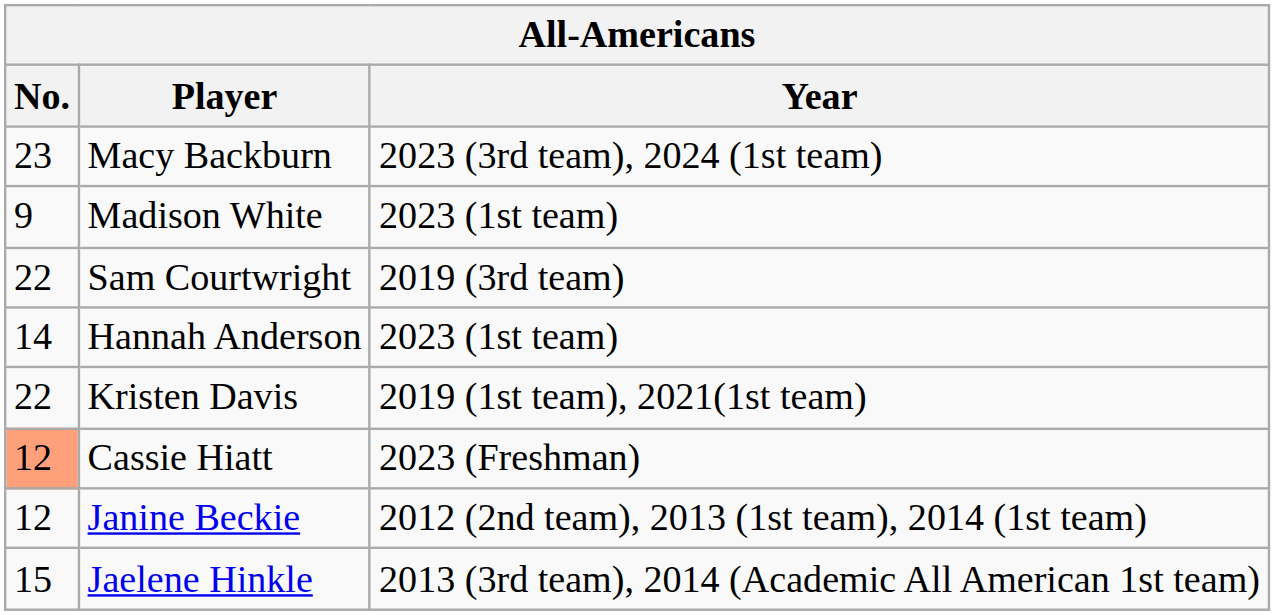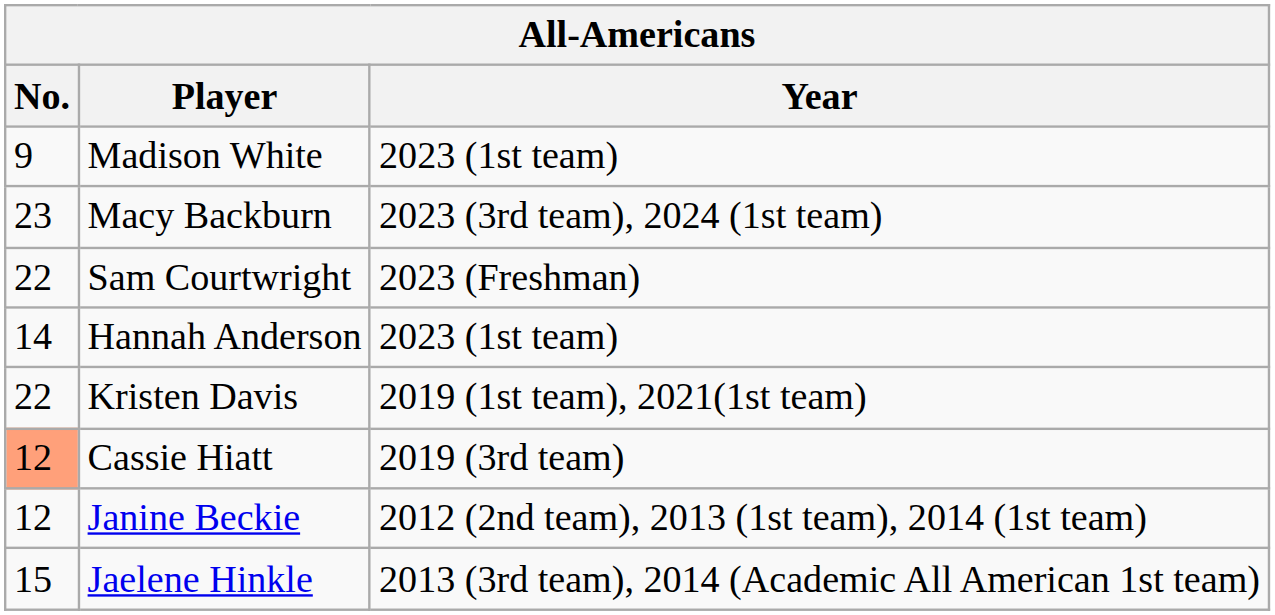rows swapped: (205, 215) <-> (210, 155)
(502, 276) 2019 (3rd team) -> (510, 276) 2023 (Freshman)
(510, 457) 2023 (Freshman) -> (502, 457) 2019 (3rd team)
